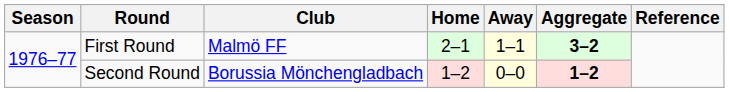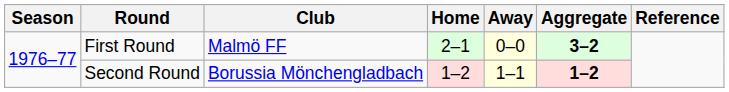(510, 45) 1–1 -> (510, 45) 0–0
(510, 73) 0–0 -> (510, 73) 1–1
